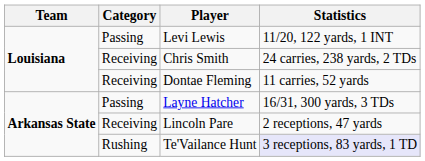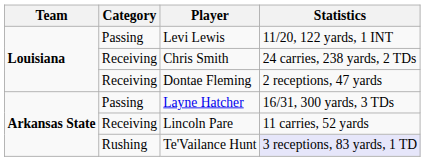(316, 80) 11 carries, 52 yards -> (322, 80) 2 receptions, 47 yards
(322, 123) 2 receptions, 47 yards -> (316, 123) 11 carries, 52 yards
